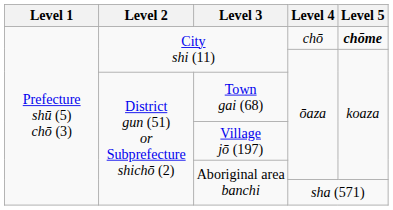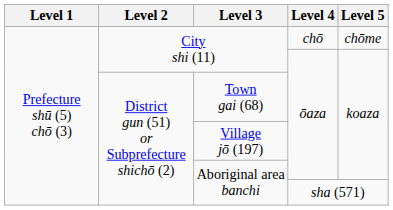(363, 37) bold -> (363, 37) normal
